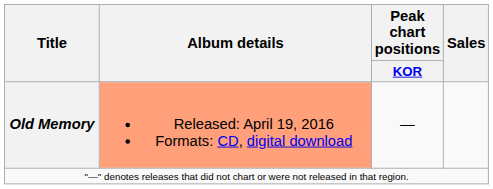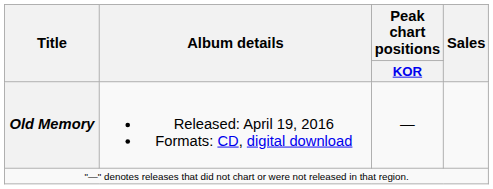(235, 133) lightsalmon background -> (235, 133) no background
